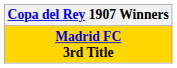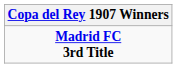(88, 44) gold background -> (88, 44) no background
